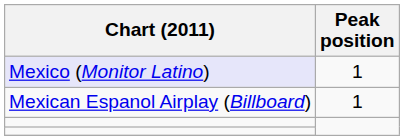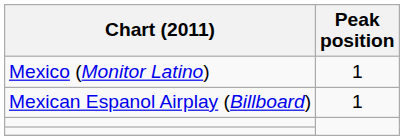(109, 71) lavender background -> (109, 71) no background
